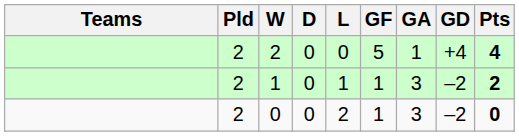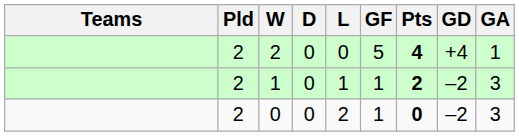columns swapped: (416, 20) <-> (495, 20)
